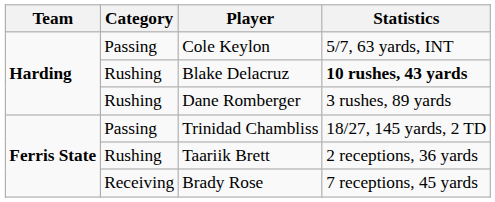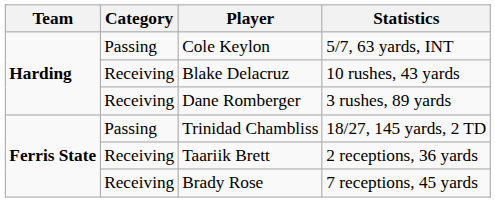(133, 73) Rushing -> (139, 73) Receiving
(397, 73) bold -> (393, 73) normal
(133, 100) Rushing -> (139, 100) Receiving
(133, 155) Rushing -> (139, 155) Receiving
